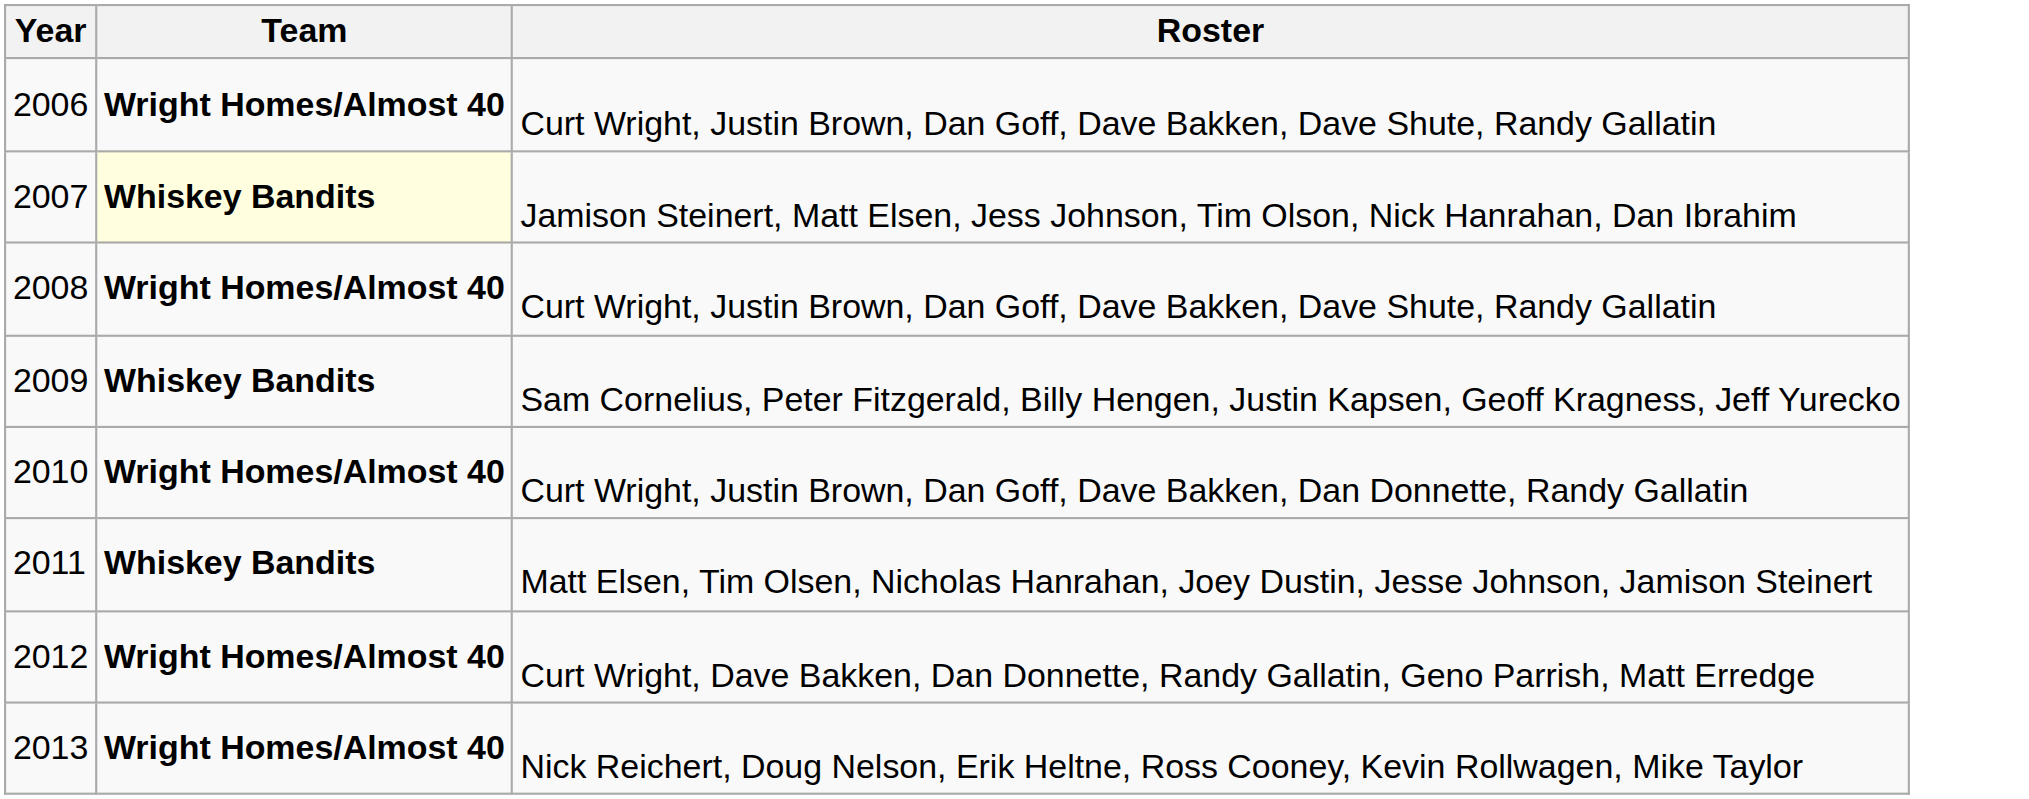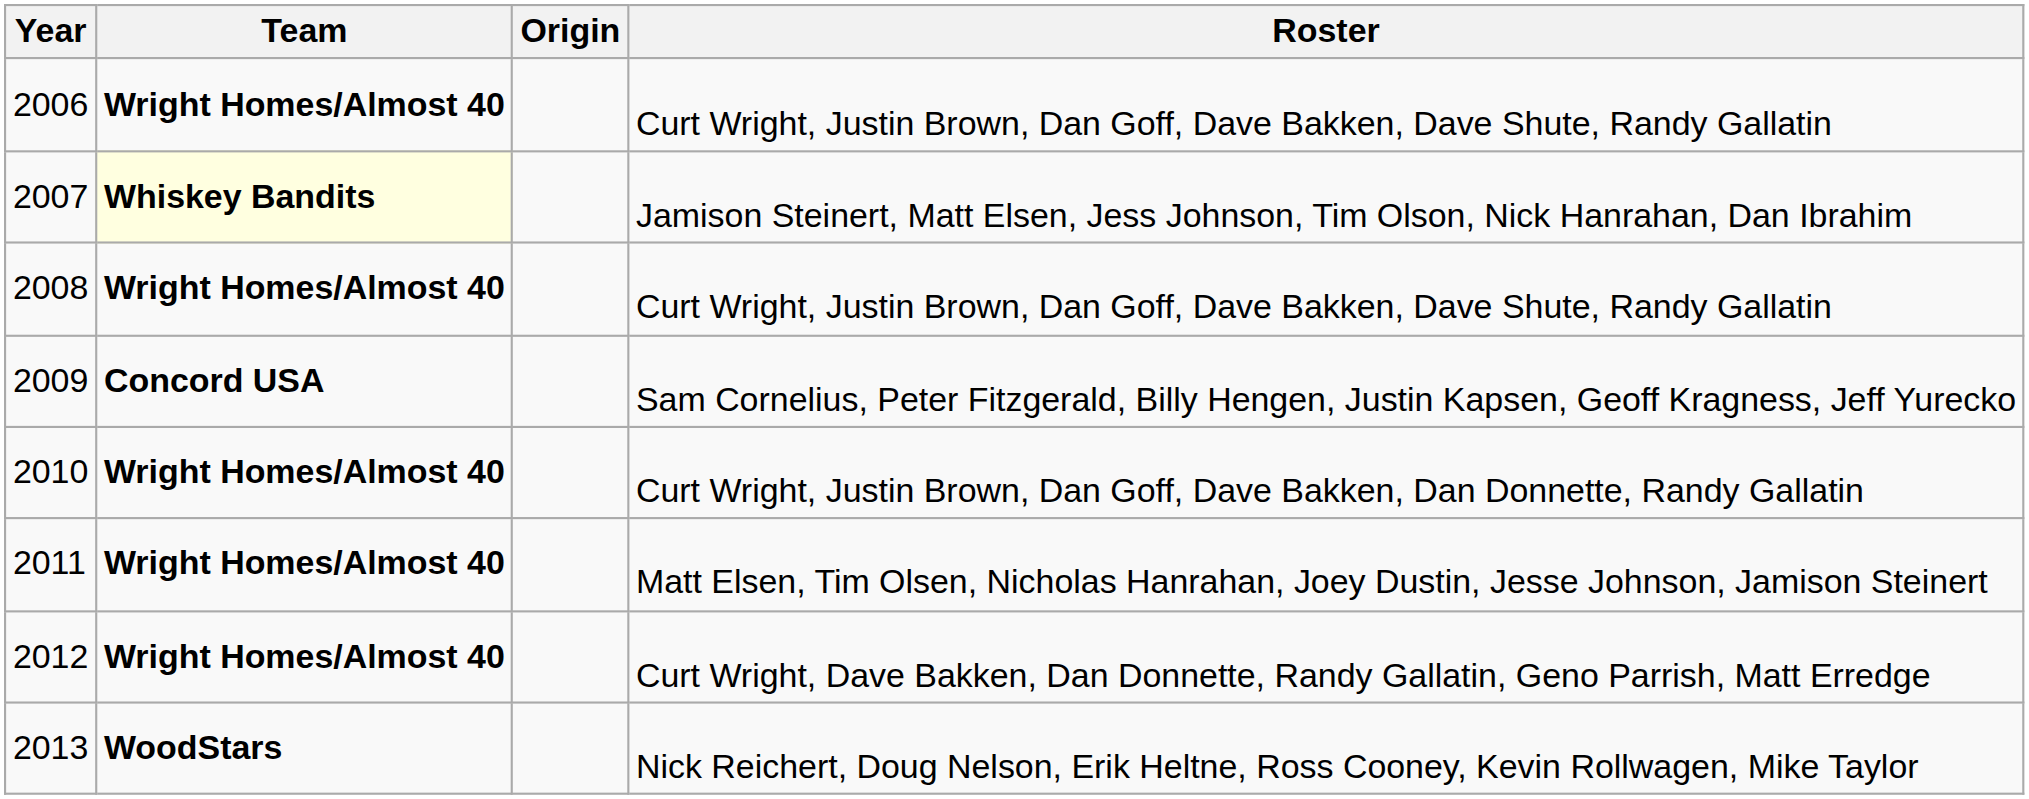+ column: (570, 31)
(240, 380) Whiskey Bandits -> (214, 380) Concord USA
(240, 564) Whiskey Bandits -> (304, 564) Wright Homes/Almost 40
(304, 747) Wright Homes/Almost 40 -> (193, 747) WoodStars
